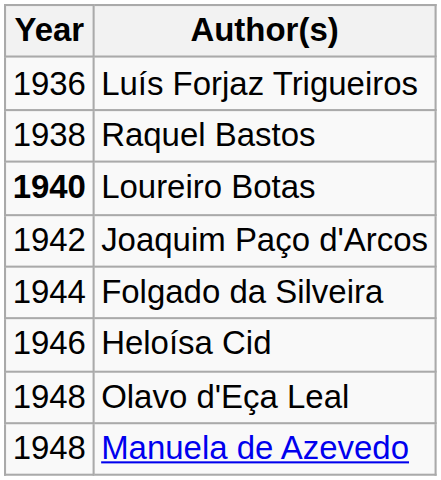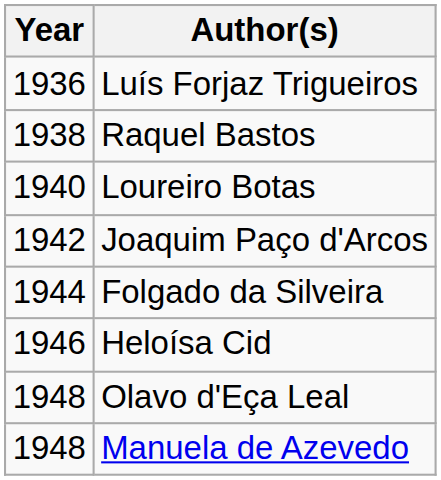(49, 187) bold -> (49, 187) normal
